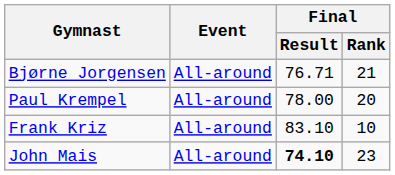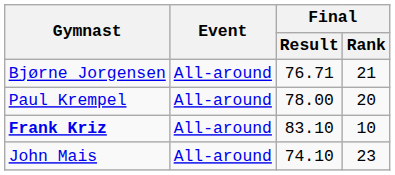(58, 128) normal -> (58, 128) bold
(309, 156) bold -> (309, 156) normal
